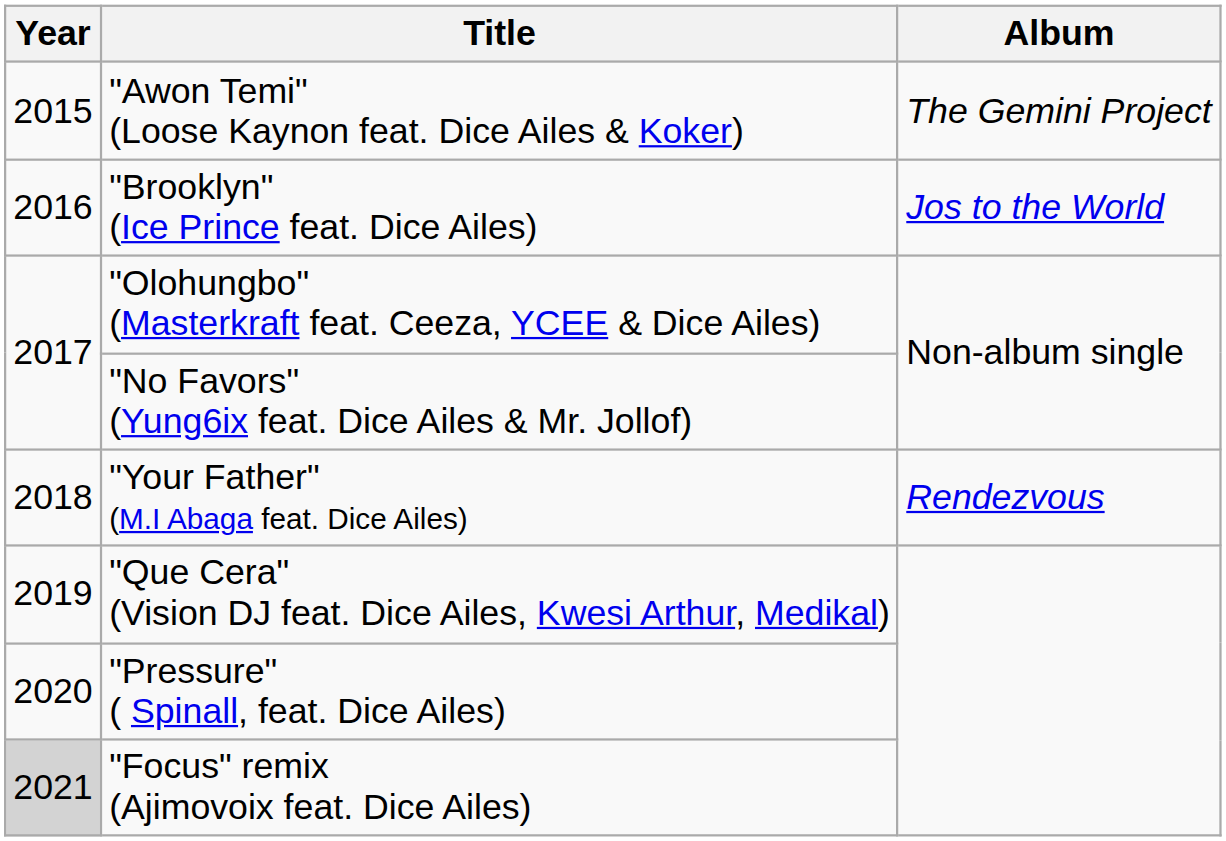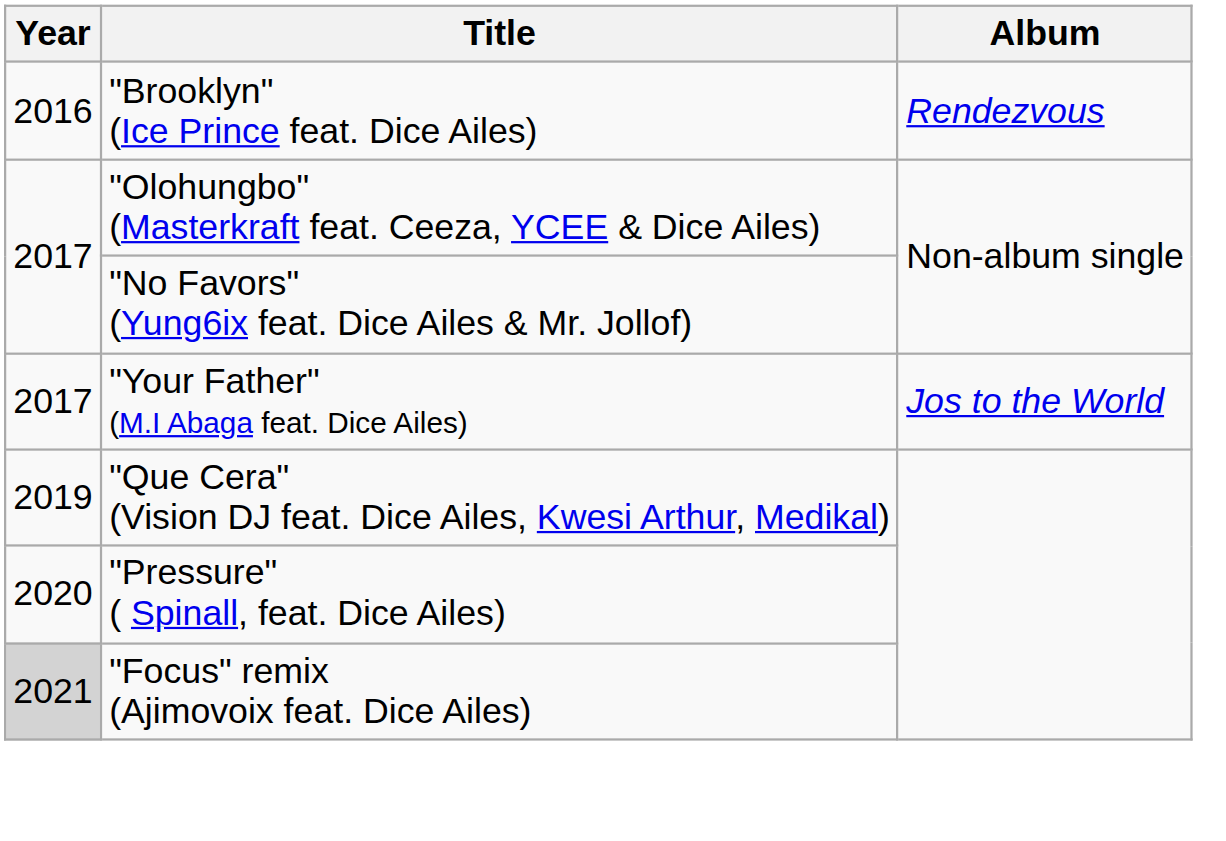- row: (426, 110)
(1035, 206) Jos to the World -> (1005, 110) Rendezvous
(53, 497) 2018 -> (53, 400) 2017
(1005, 497) Rendezvous -> (1035, 400) Jos to the World
